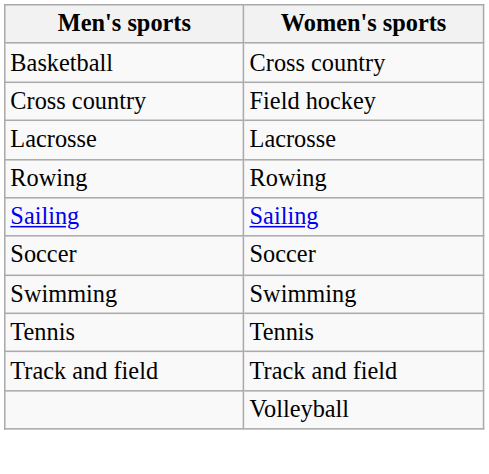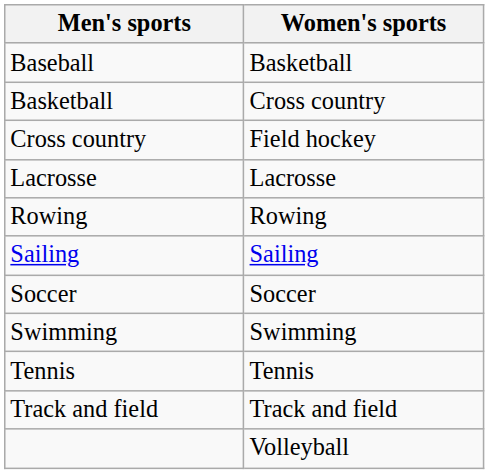+ row: (52, 62)
